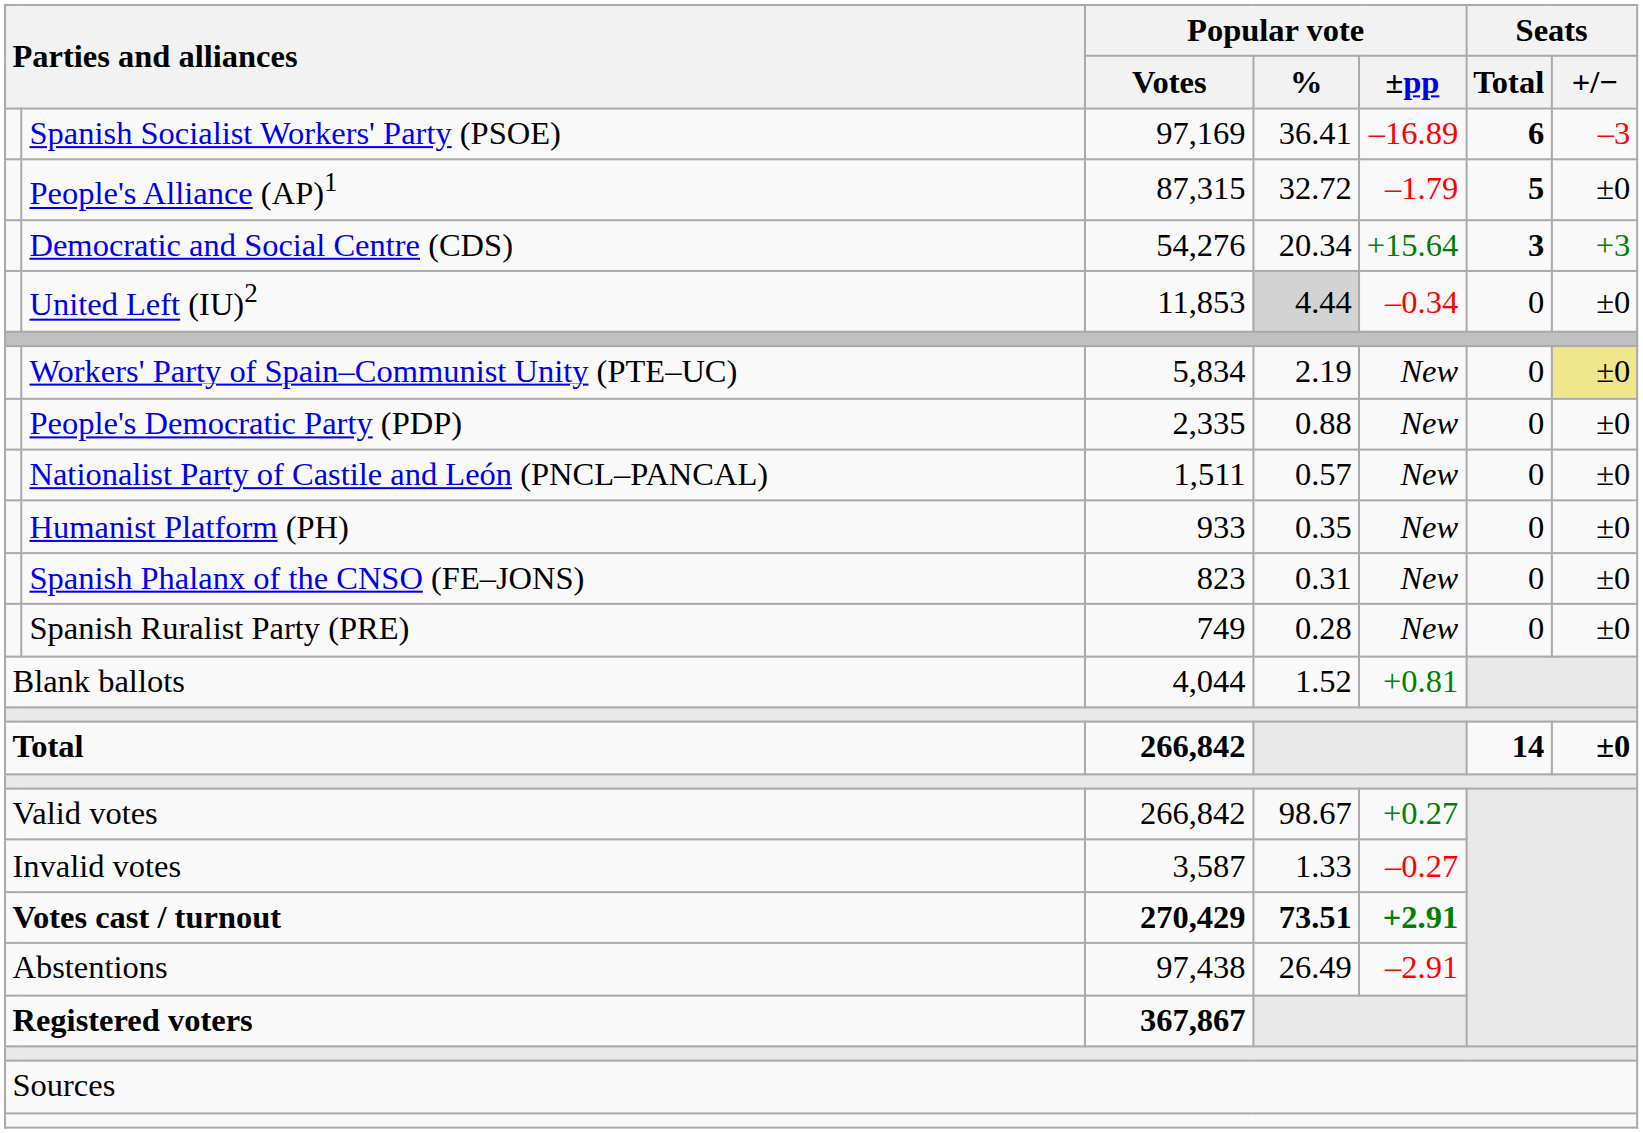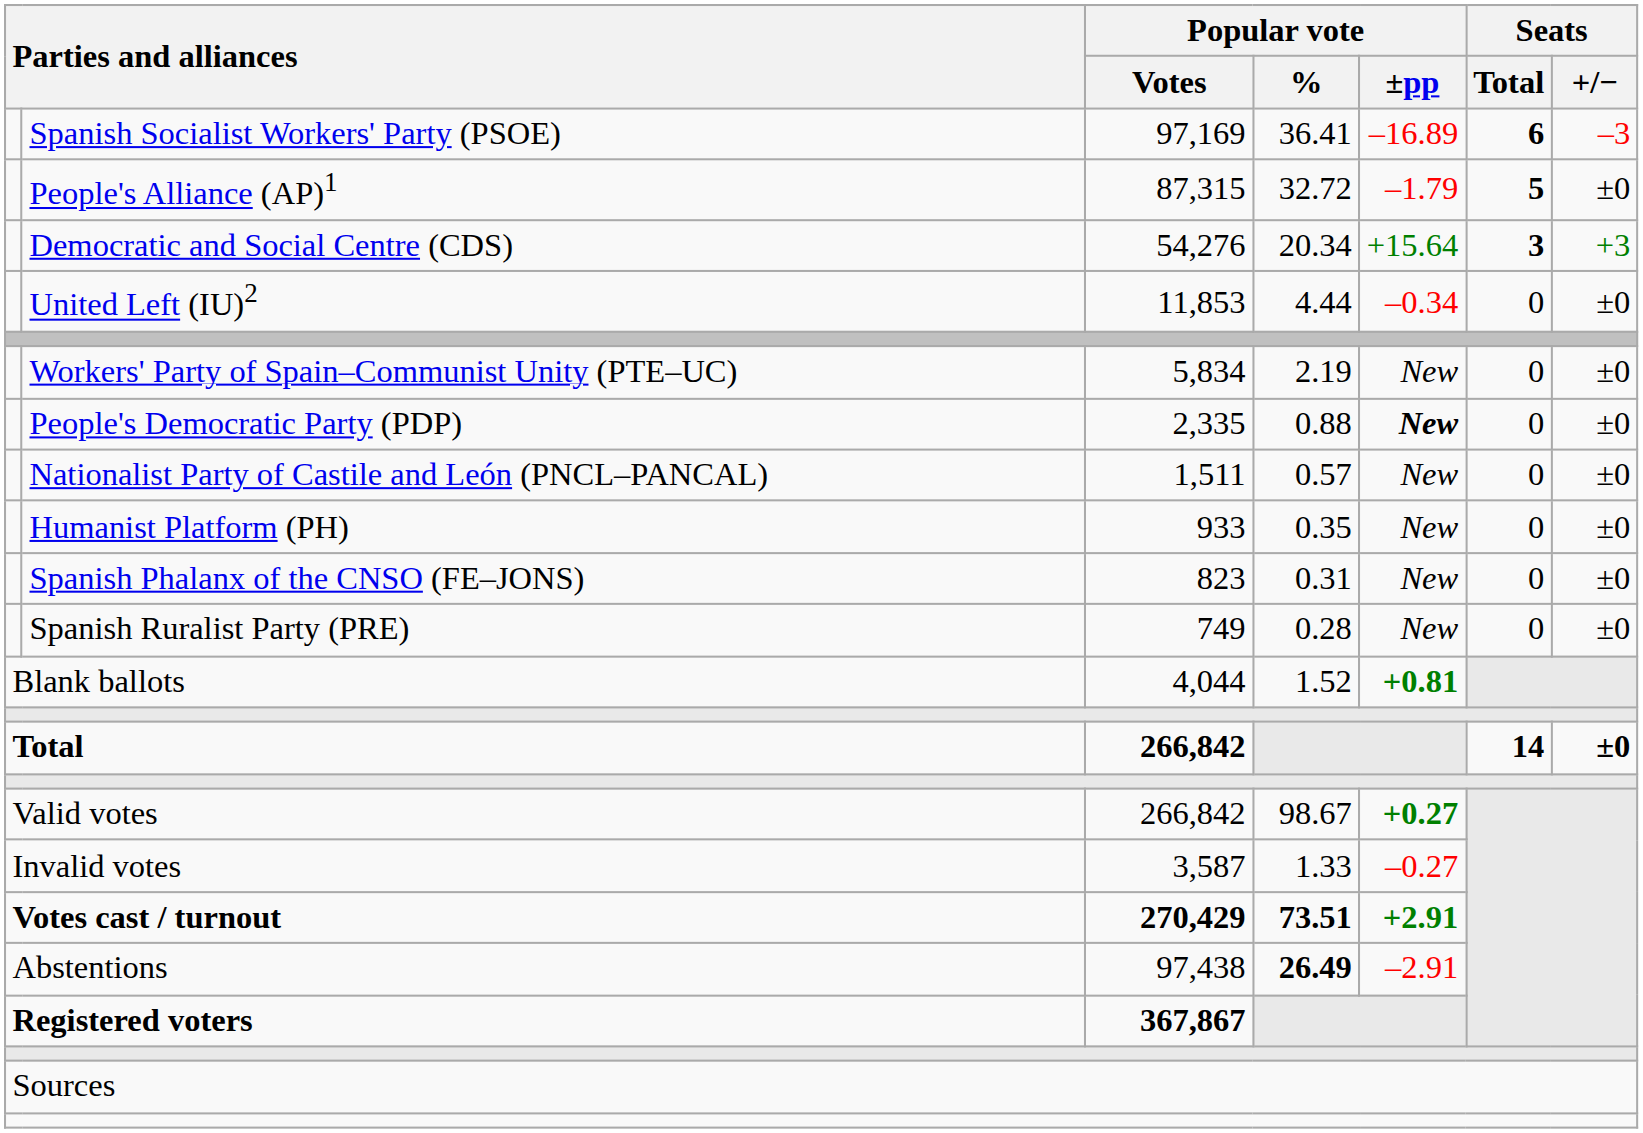(1323, 300) lightgrey background -> (1323, 300) no background
(1613, 371) khaki background -> (1613, 371) no background
(1429, 423) normal -> (1428, 423) bold
(1421, 680) normal -> (1420, 680) bold
(1421, 813) normal -> (1420, 813) bold
(1315, 968) normal -> (1315, 968) bold
